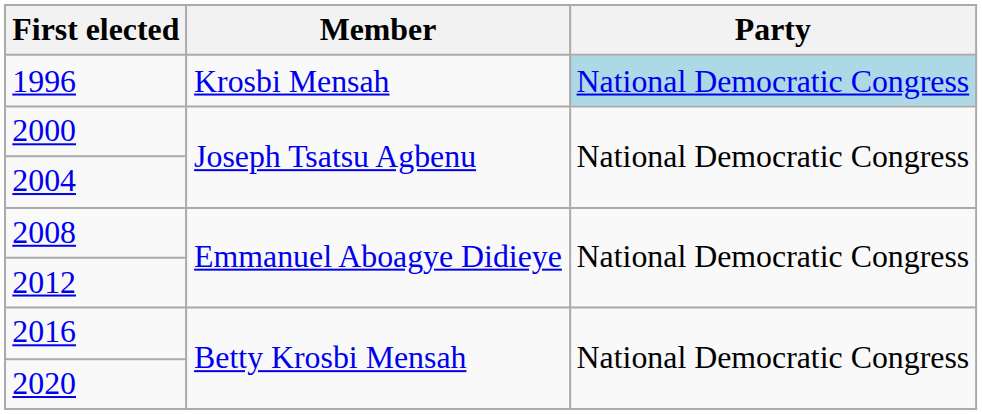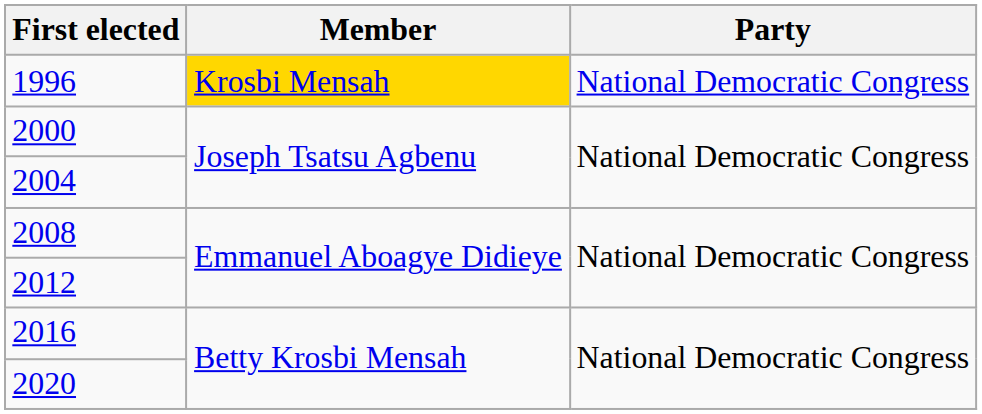(292, 80) no background -> (292, 80) gold background
(773, 80) lightblue background -> (773, 80) no background
